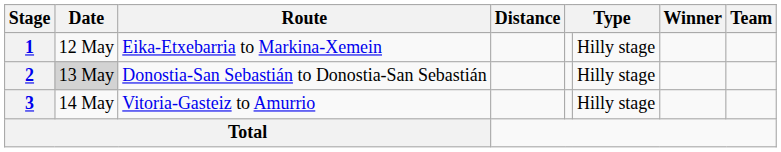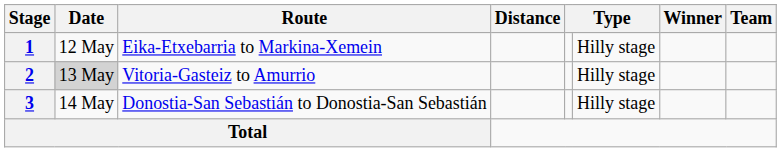(304, 75) Donostia-San Sebastián to Donostia-San Sebastián -> (219, 75) Vitoria-Gasteiz to Amurrio
(219, 103) Vitoria-Gasteiz to Amurrio -> (304, 103) Donostia-San Sebastián to Donostia-San Sebastián
